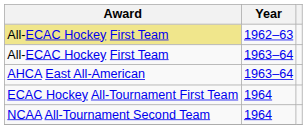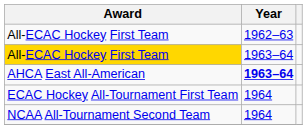(88, 34) khaki background -> (88, 34) no background
(88, 54) no background -> (88, 54) gold background
(269, 74) normal -> (269, 74) bold
